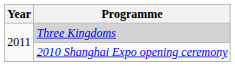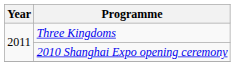(76, 33) lightgrey background -> (76, 33) no background
